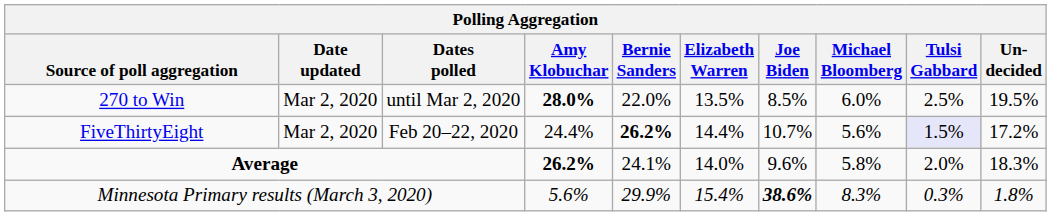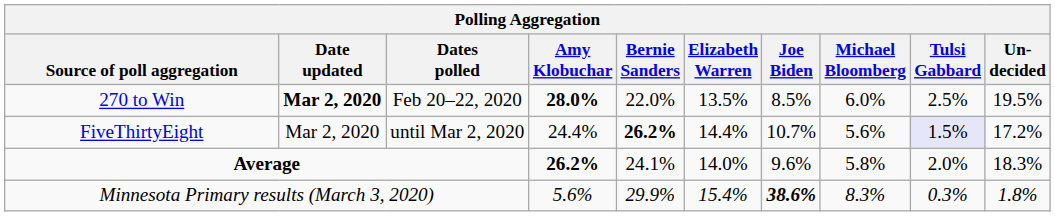(330, 100) normal -> (332, 100) bold
(453, 100) until Mar 2, 2020 -> (457, 100) Feb 20–22, 2020
(453, 132) Feb 20–22, 2020 -> (457, 132) until Mar 2, 2020
